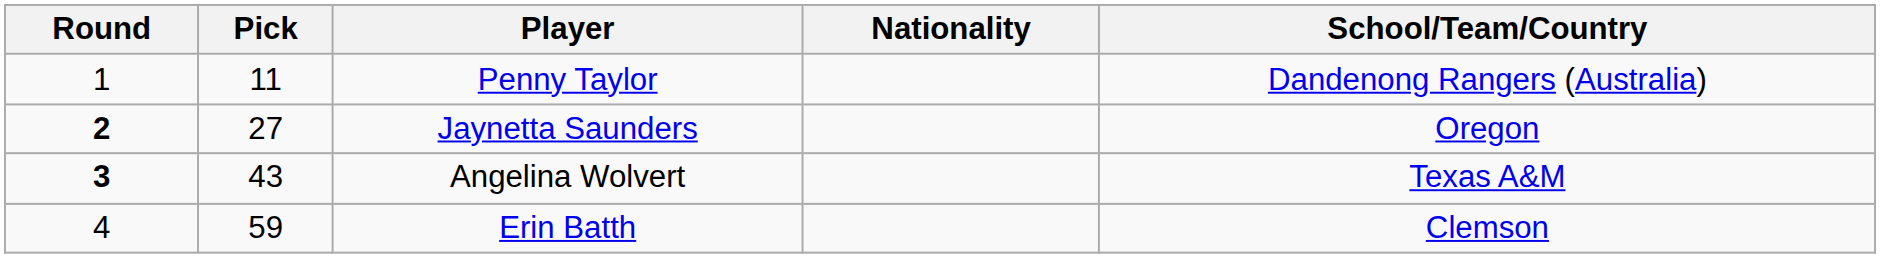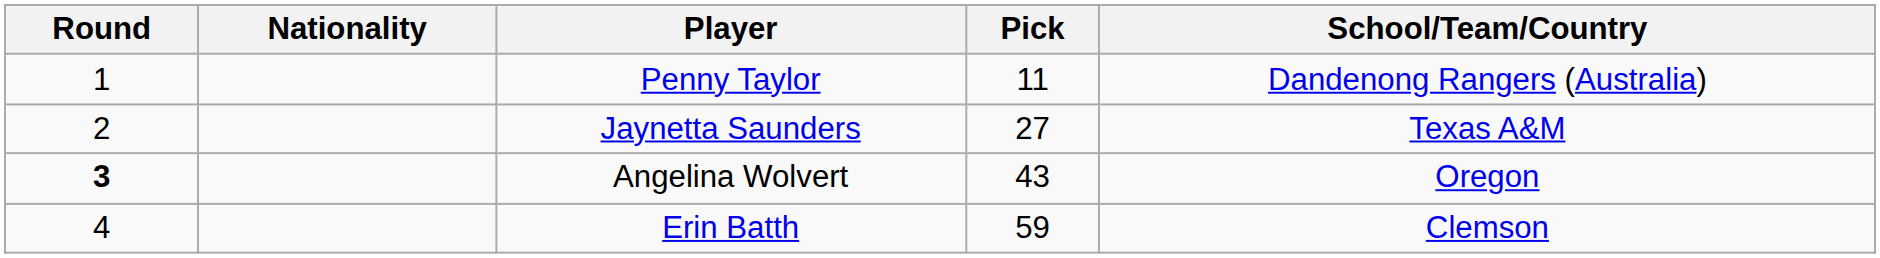columns swapped: (266, 29) <-> (951, 29)
(102, 128) bold -> (102, 128) normal
(1487, 128) Oregon -> (1487, 128) Texas A&M
(1487, 177) Texas A&M -> (1487, 177) Oregon
